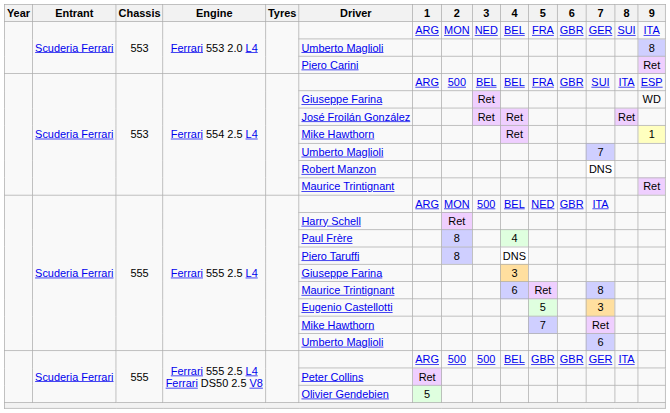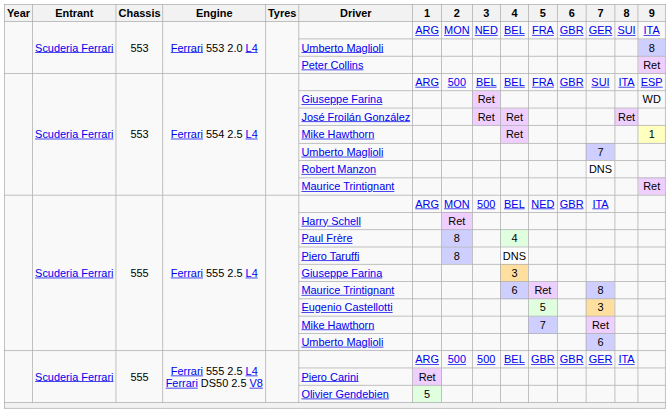(330, 65) Piero Carini -> (332, 65) Peter Collins
(332, 377) Peter Collins -> (330, 377) Piero Carini
